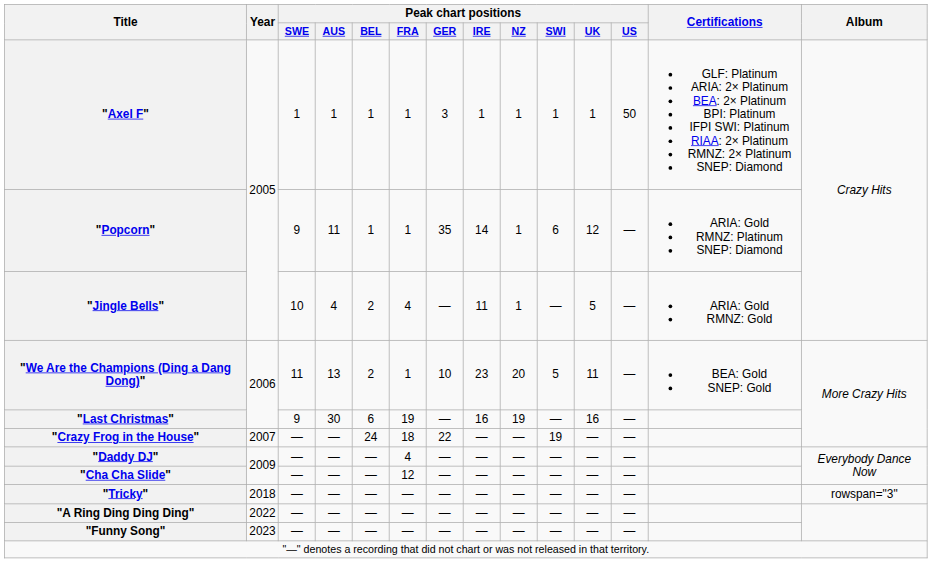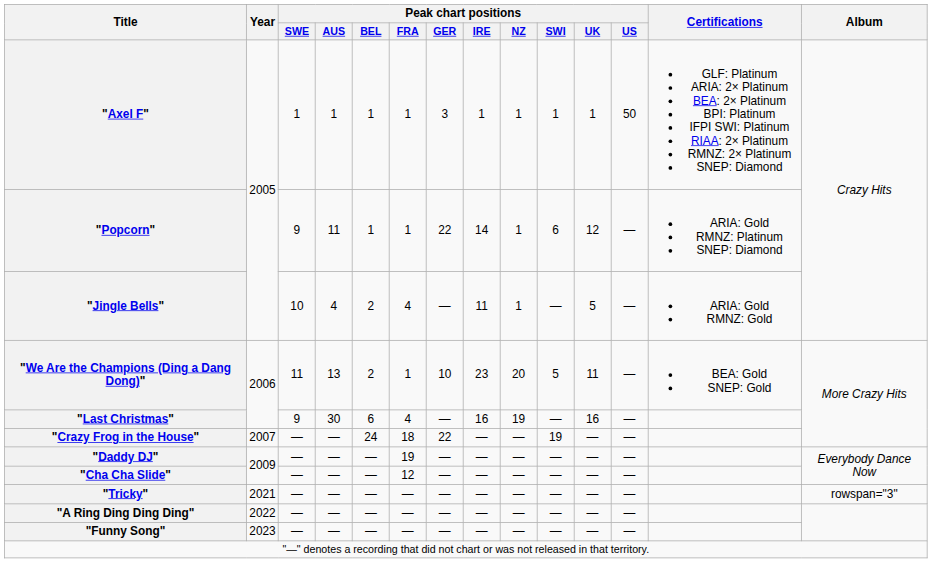(445, 230) 35 -> (445, 230) 22
(408, 419) 19 -> (408, 419) 4
(408, 456) 4 -> (408, 456) 19
(263, 494) 2018 -> (263, 494) 2021
